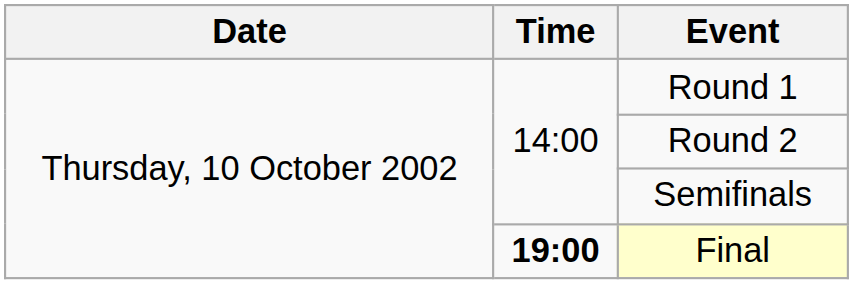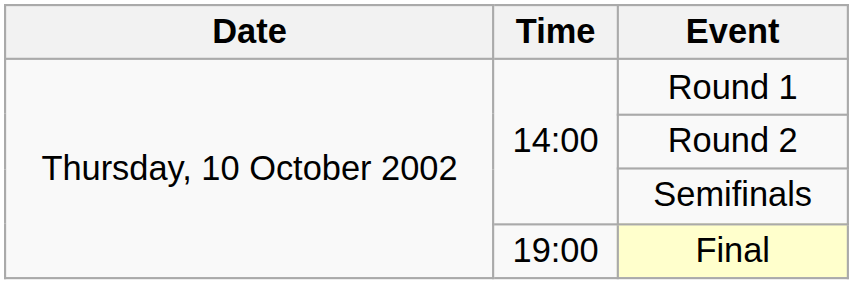(556, 250) bold -> (556, 250) normal
